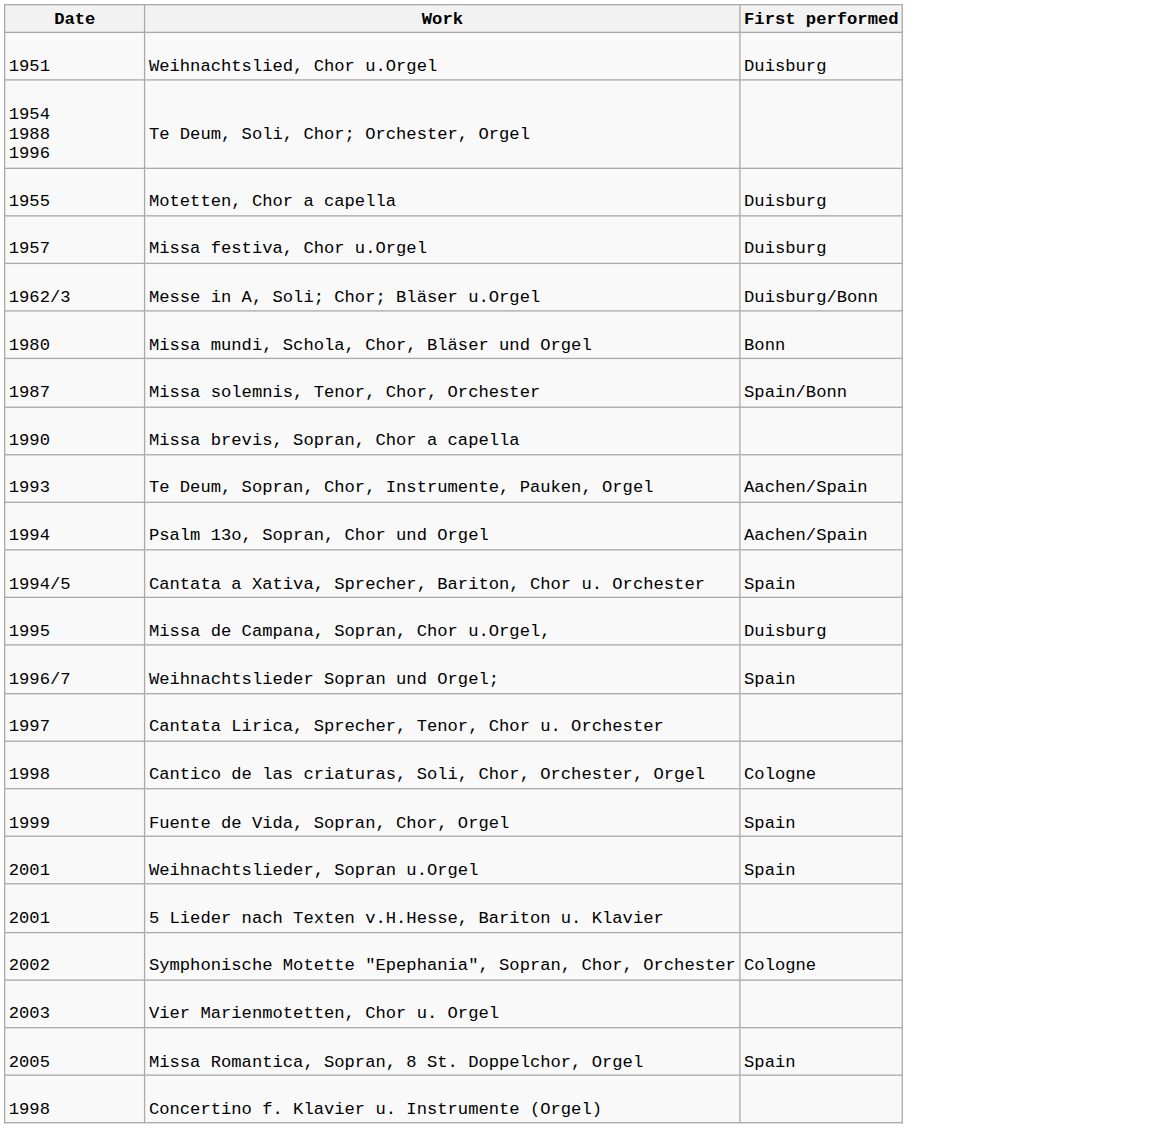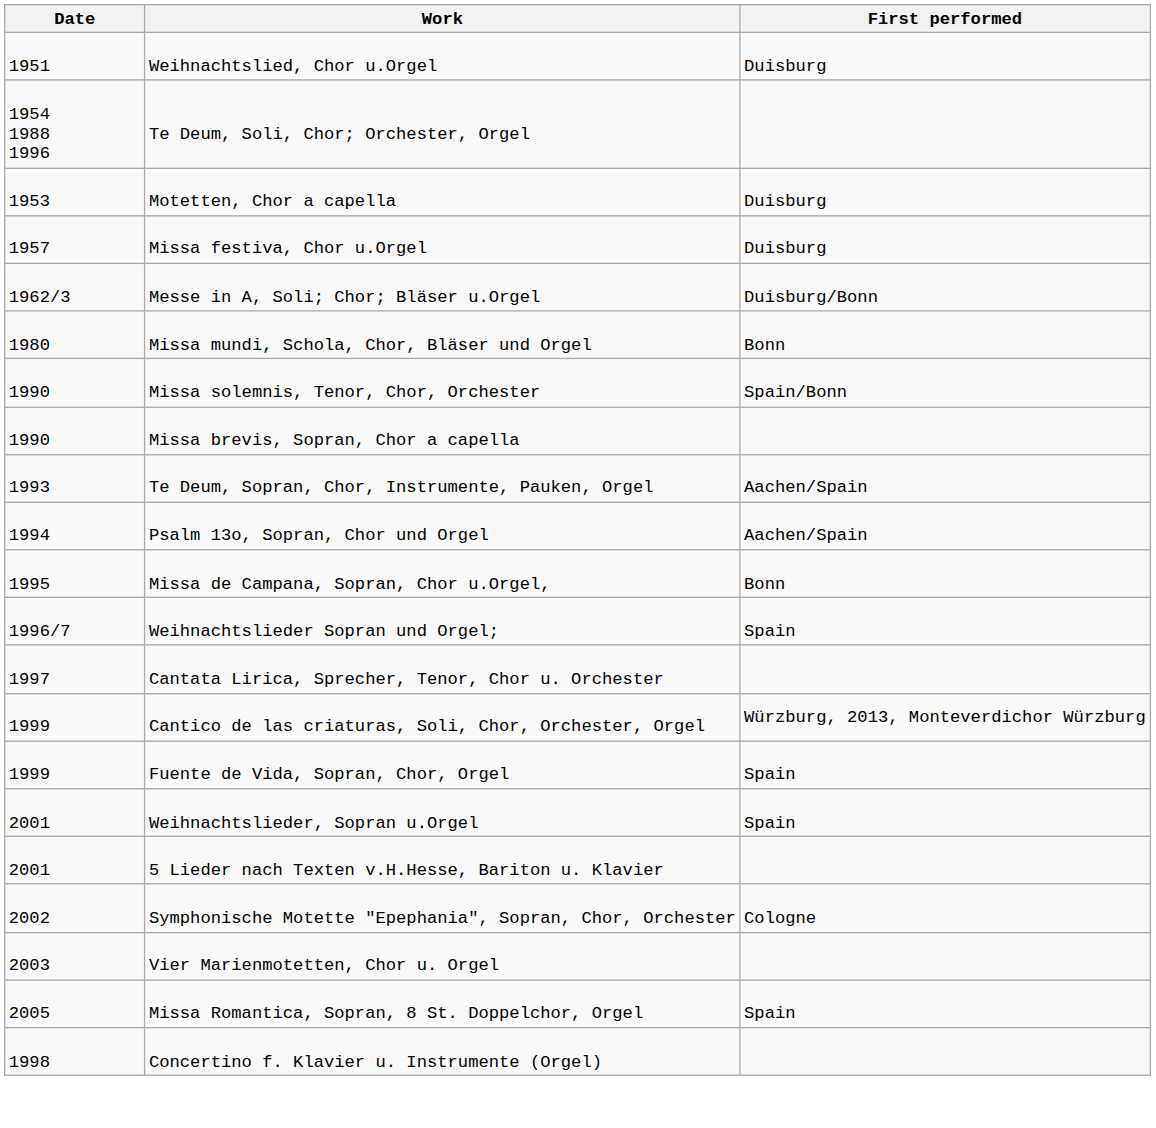(29, 202) 1955 -> (29, 202) 1953
(29, 393) 1987 -> (29, 393) 1990
- row: (427, 584)
(785, 631) Duisburg -> (765, 584) Bonn
(29, 775) 1998 -> (29, 727) 1999
(780, 775) Cologne -> (945, 717) Würzburg, 2013, Monteverdichor Würzburg
